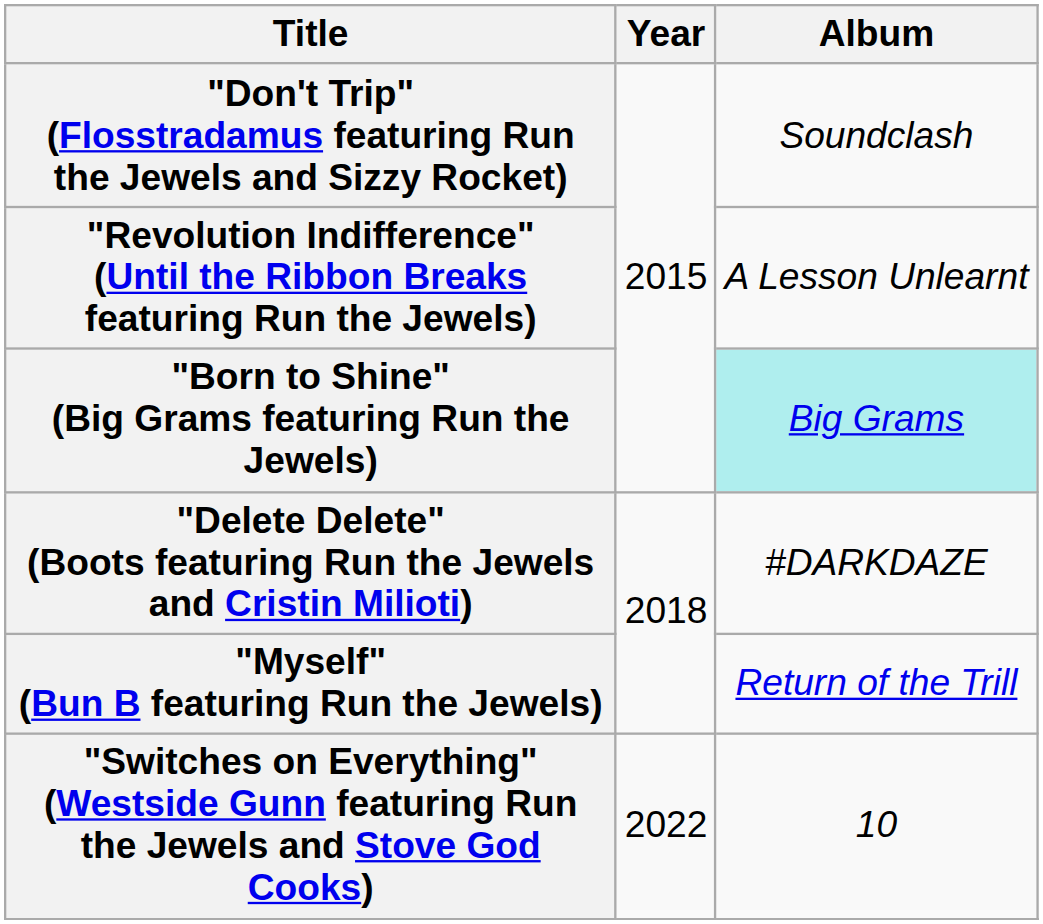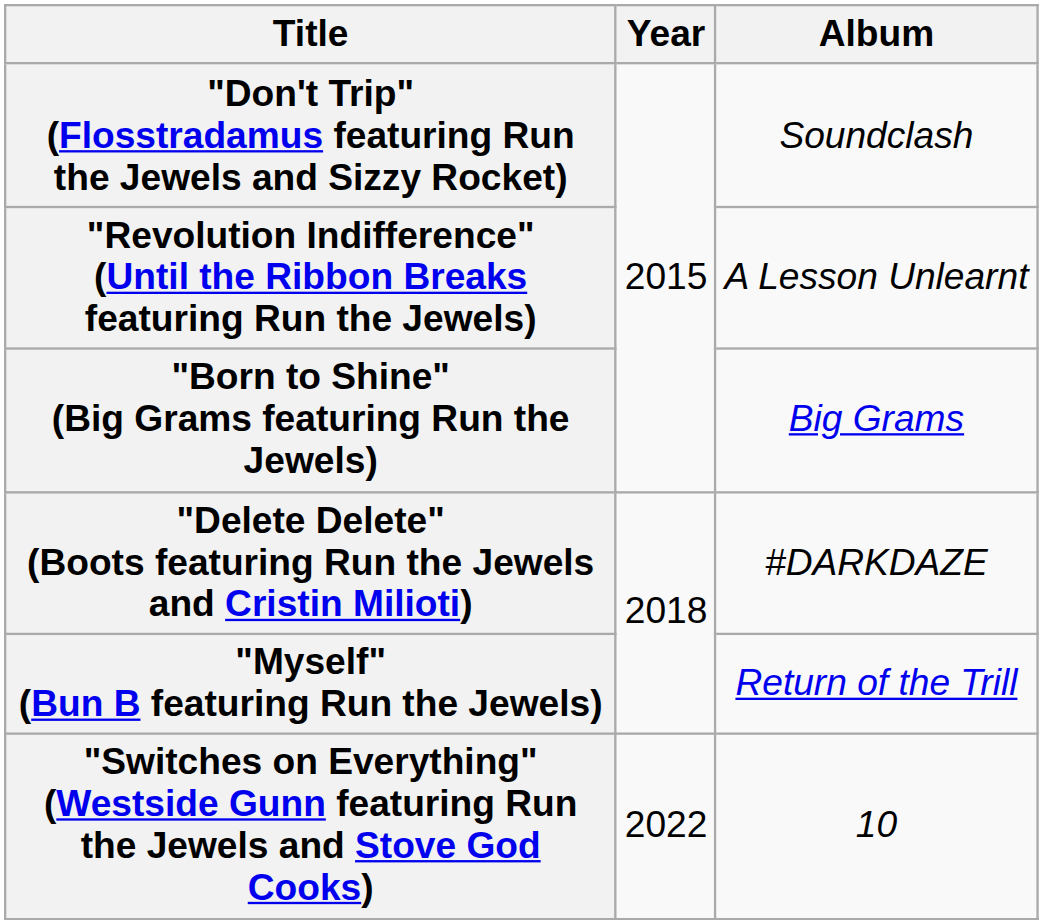(876, 419) paleturquoise background -> (876, 419) no background
